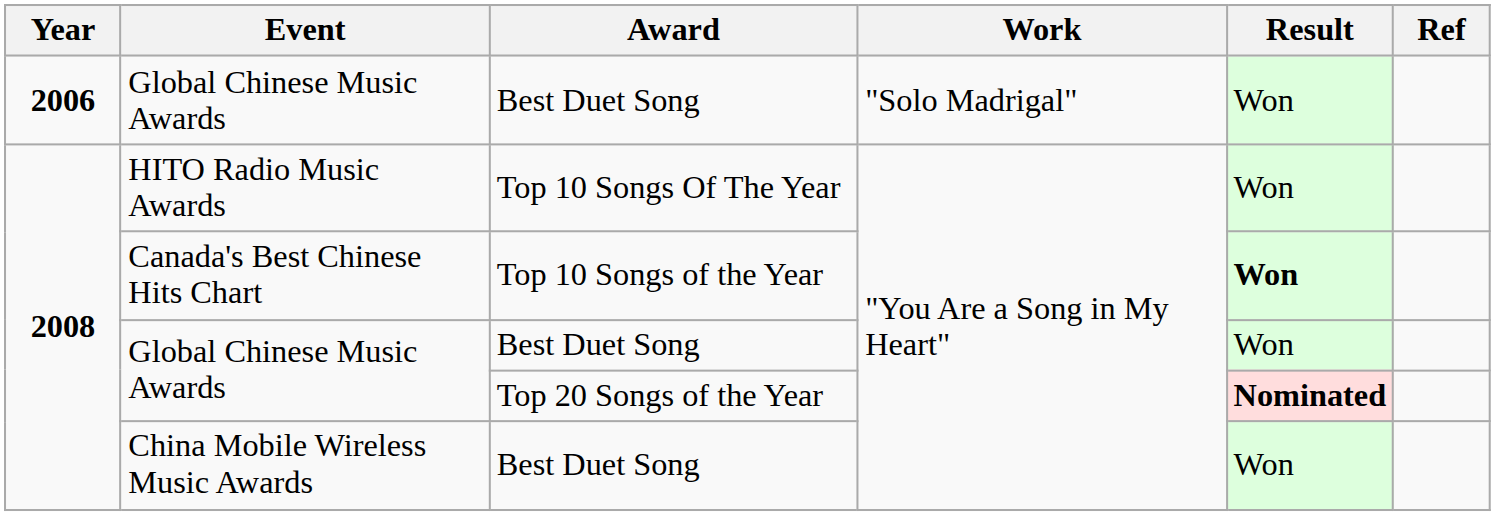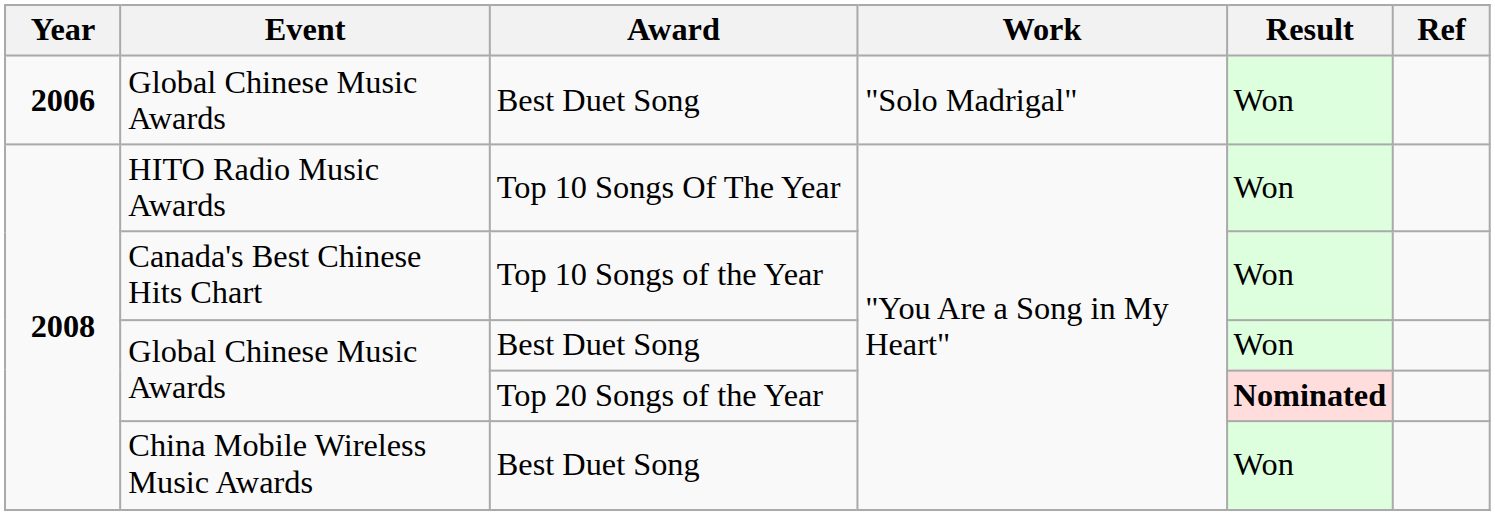(1310, 275) bold -> (1310, 275) normal
